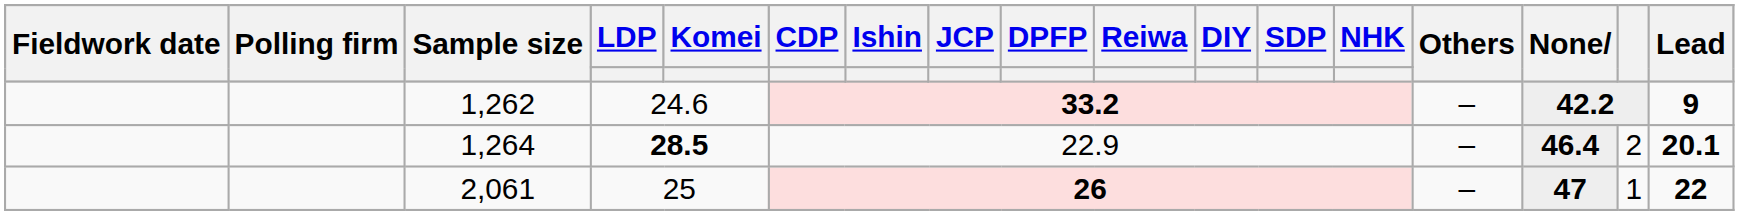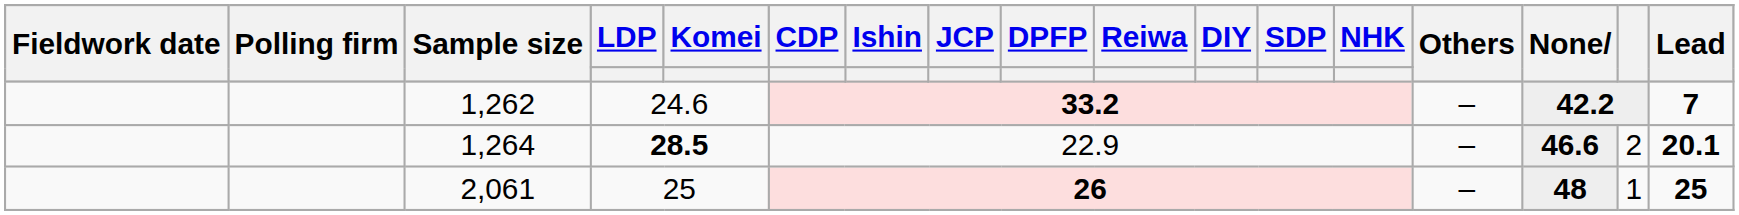(1691, 103) 9 -> (1691, 103) 7
(1570, 146) 46.4 -> (1570, 146) 46.6
(1570, 189) 47 -> (1570, 189) 48
(1691, 189) 22 -> (1691, 189) 25
